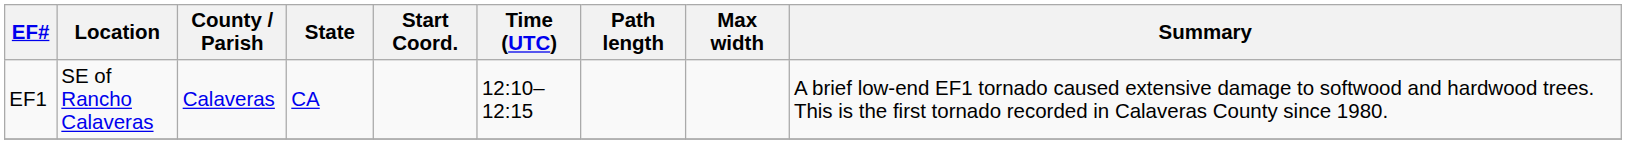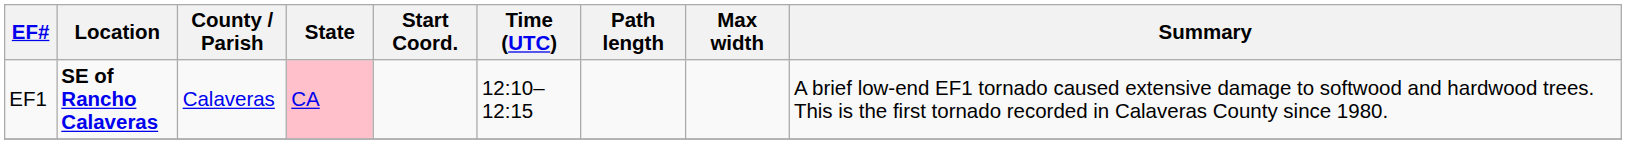(107, 99) normal -> (110, 99) bold
(306, 99) no background -> (306, 99) pink background
